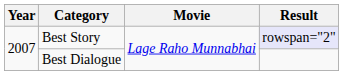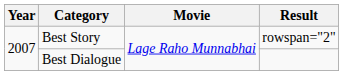(299, 37) lavender background -> (299, 37) no background
